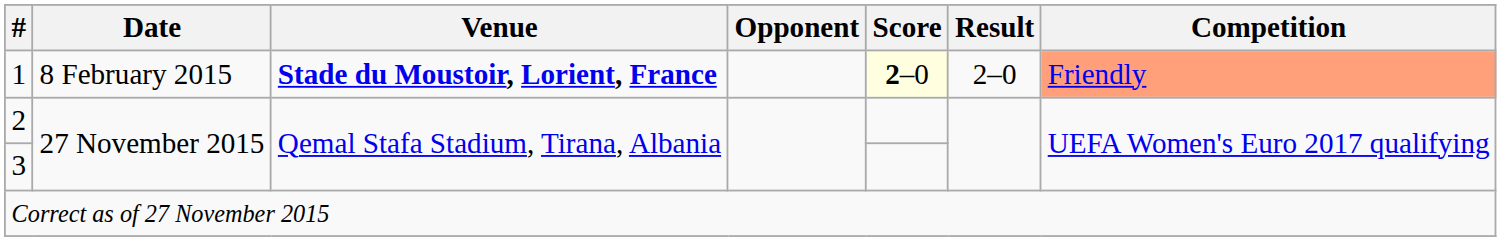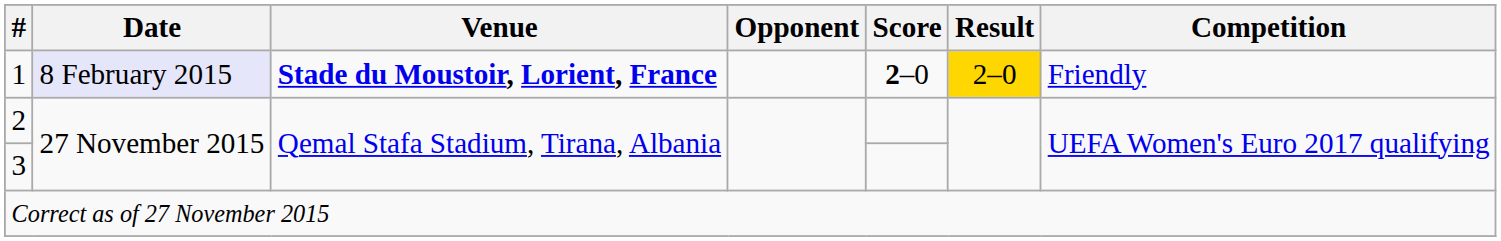(136, 73) no background -> (136, 73) lavender background
(907, 73) lightyellow background -> (907, 73) no background
(995, 73) no background -> (995, 73) gold background
(1097, 73) lightsalmon background -> (1097, 73) no background
